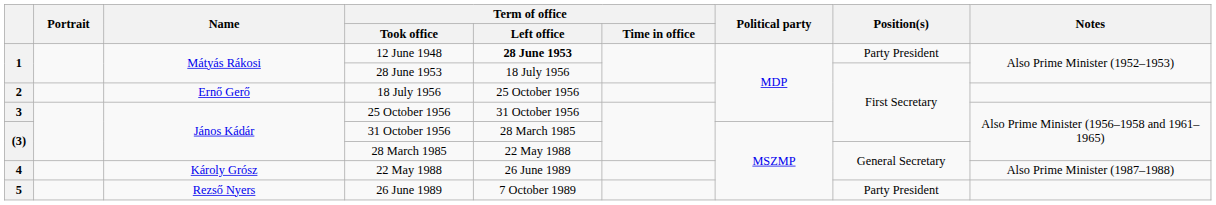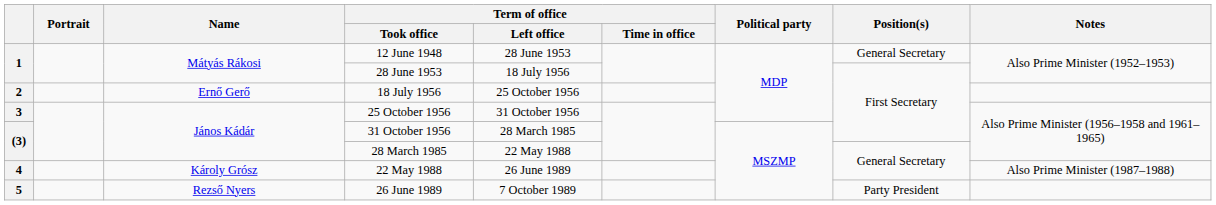(538, 53) bold -> (538, 53) normal
(901, 53) Party President -> (901, 53) General Secretary
